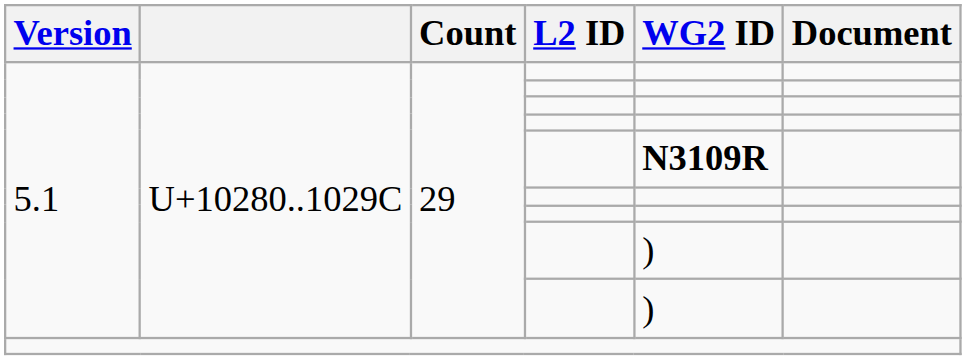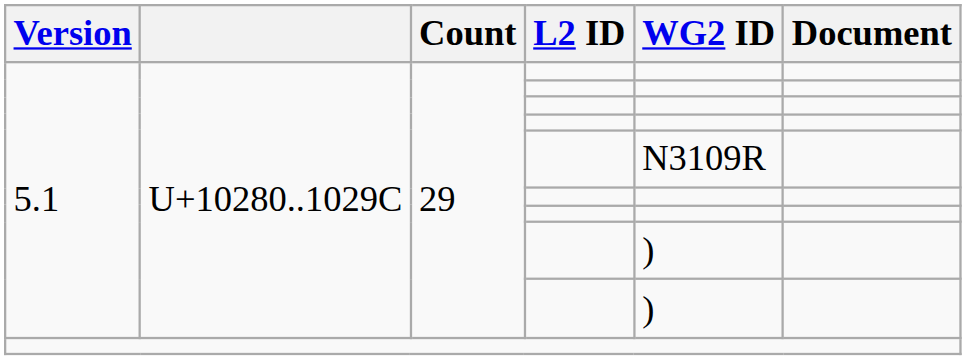(705, 158) bold -> (704, 158) normal
